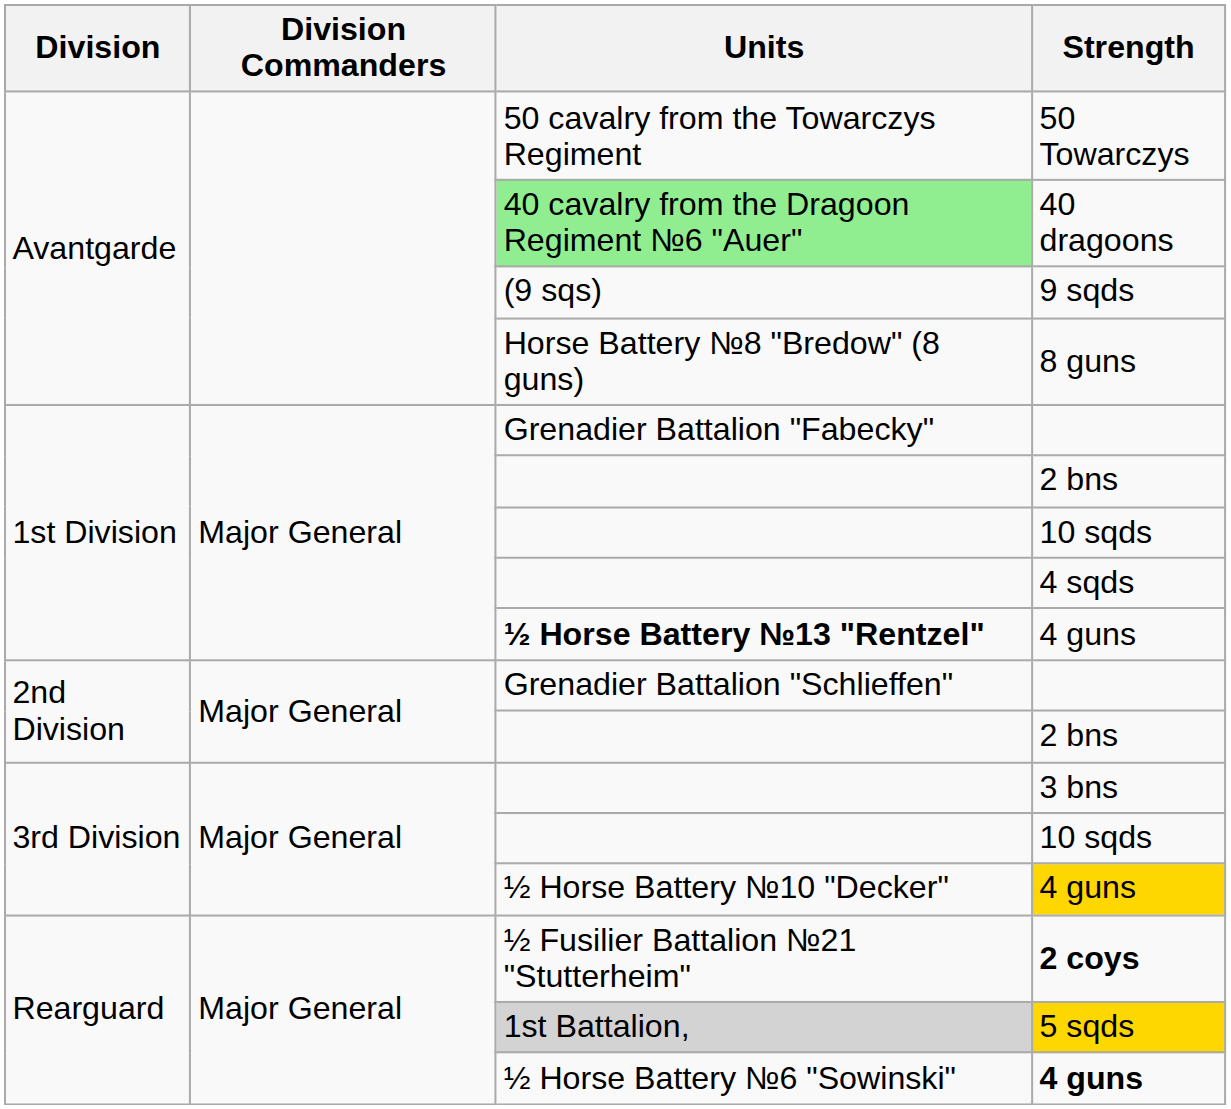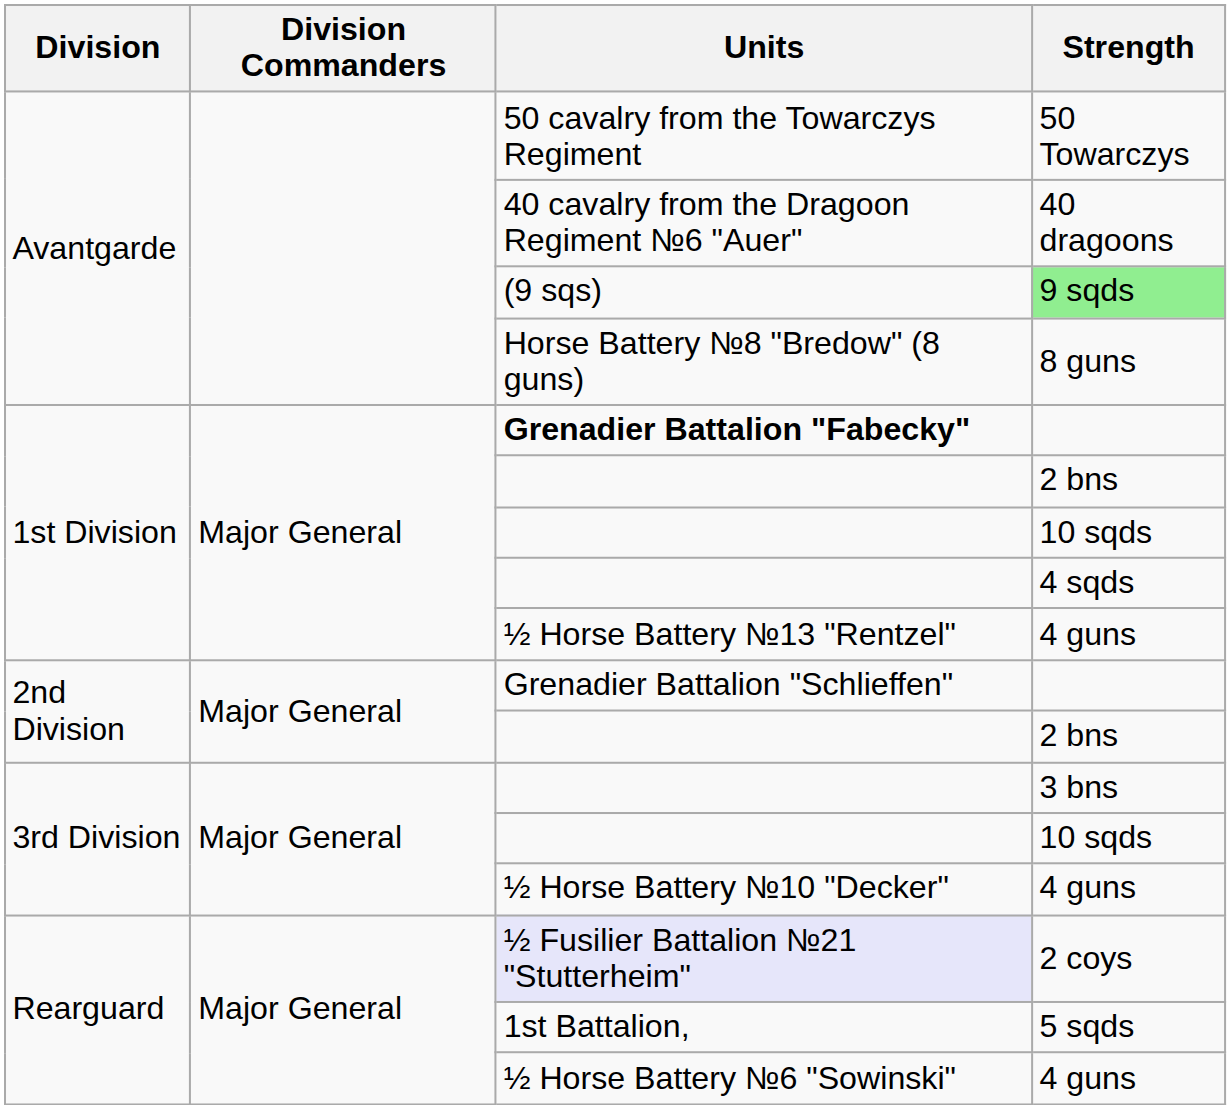(707, 222) lightgreen background -> (707, 222) no background
(1087, 291) no background -> (1087, 291) lightgreen background
(719, 429) normal -> (737, 429) bold
(744, 633) bold -> (730, 633) normal
(1088, 888) gold background -> (1088, 888) no background
(680, 957) no background -> (680, 957) lavender background
(1090, 957) bold -> (1086, 957) normal
(597, 1026) lightgrey background -> (597, 1026) no background
(1087, 1026) gold background -> (1087, 1026) no background
(1091, 1077) bold -> (1088, 1077) normal
